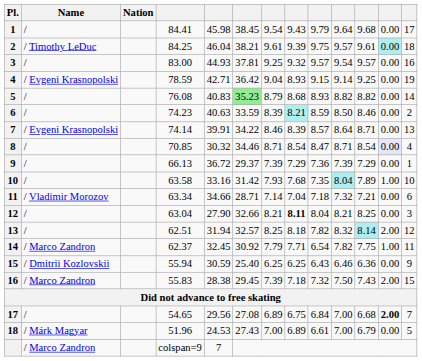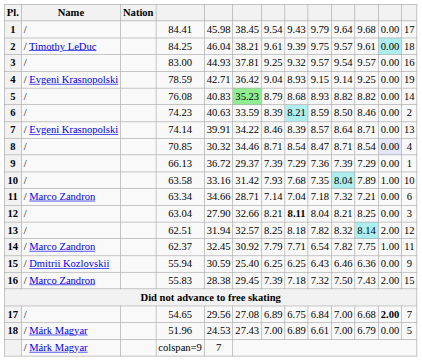(66, 197) / Vladimir Morozov -> (59, 197) / Marco Zandron
(59, 347) / Marco Zandron -> (56, 347) / Márk Magyar
